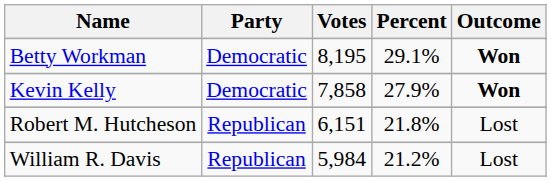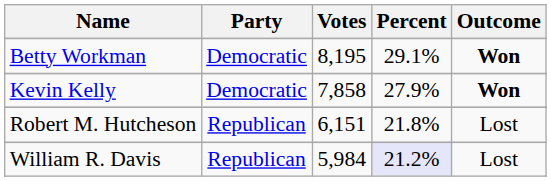(412, 158) no background -> (412, 158) lavender background
